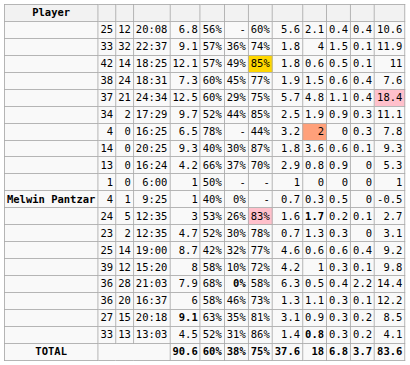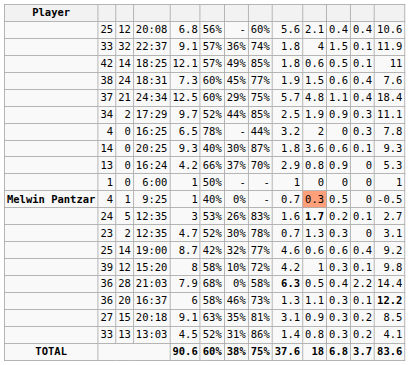(260, 64) gold background -> (260, 64) no background
(390, 98) pink background -> (390, 98) no background
(321, 132) lightsalmon background -> (321, 132) no background
(315, 200) no background -> (315, 200) lightsalmon background
(260, 217) pink background -> (260, 217) no background
(239, 284) bold -> (239, 284) normal
(291, 284) normal -> (291, 284) bold
(390, 301) normal -> (390, 301) bold
(188, 318) bold -> (188, 318) normal
(315, 335) bold -> (315, 335) normal
